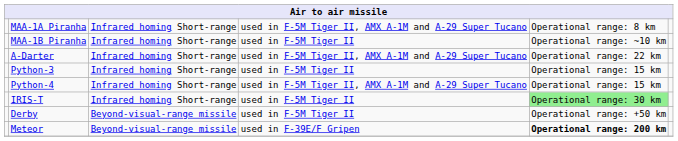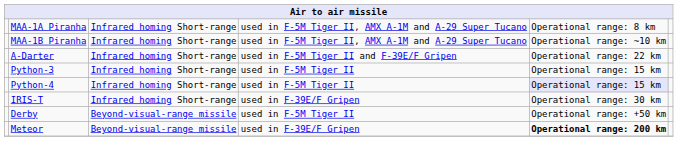(297, 41) used in F-5M Tiger II -> (384, 41) used in F-5M Tiger II, AMX A-1M and A-29 Super Tucano
(384, 56) used in F-5M Tiger II, AMX A-1M and A-29 Super Tucano -> (349, 56) used in F-5M Tiger II and F-39E/F Gripen
(384, 85) used in F-5M Tiger II, AMX A-1M and A-29 Super Tucano -> (297, 85) used in F-5M Tiger II
(596, 85) no background -> (596, 85) lavender background
(297, 99) used in F-5M Tiger II -> (300, 99) used in F-39E/F Gripen
(596, 99) lightgreen background -> (596, 99) no background
